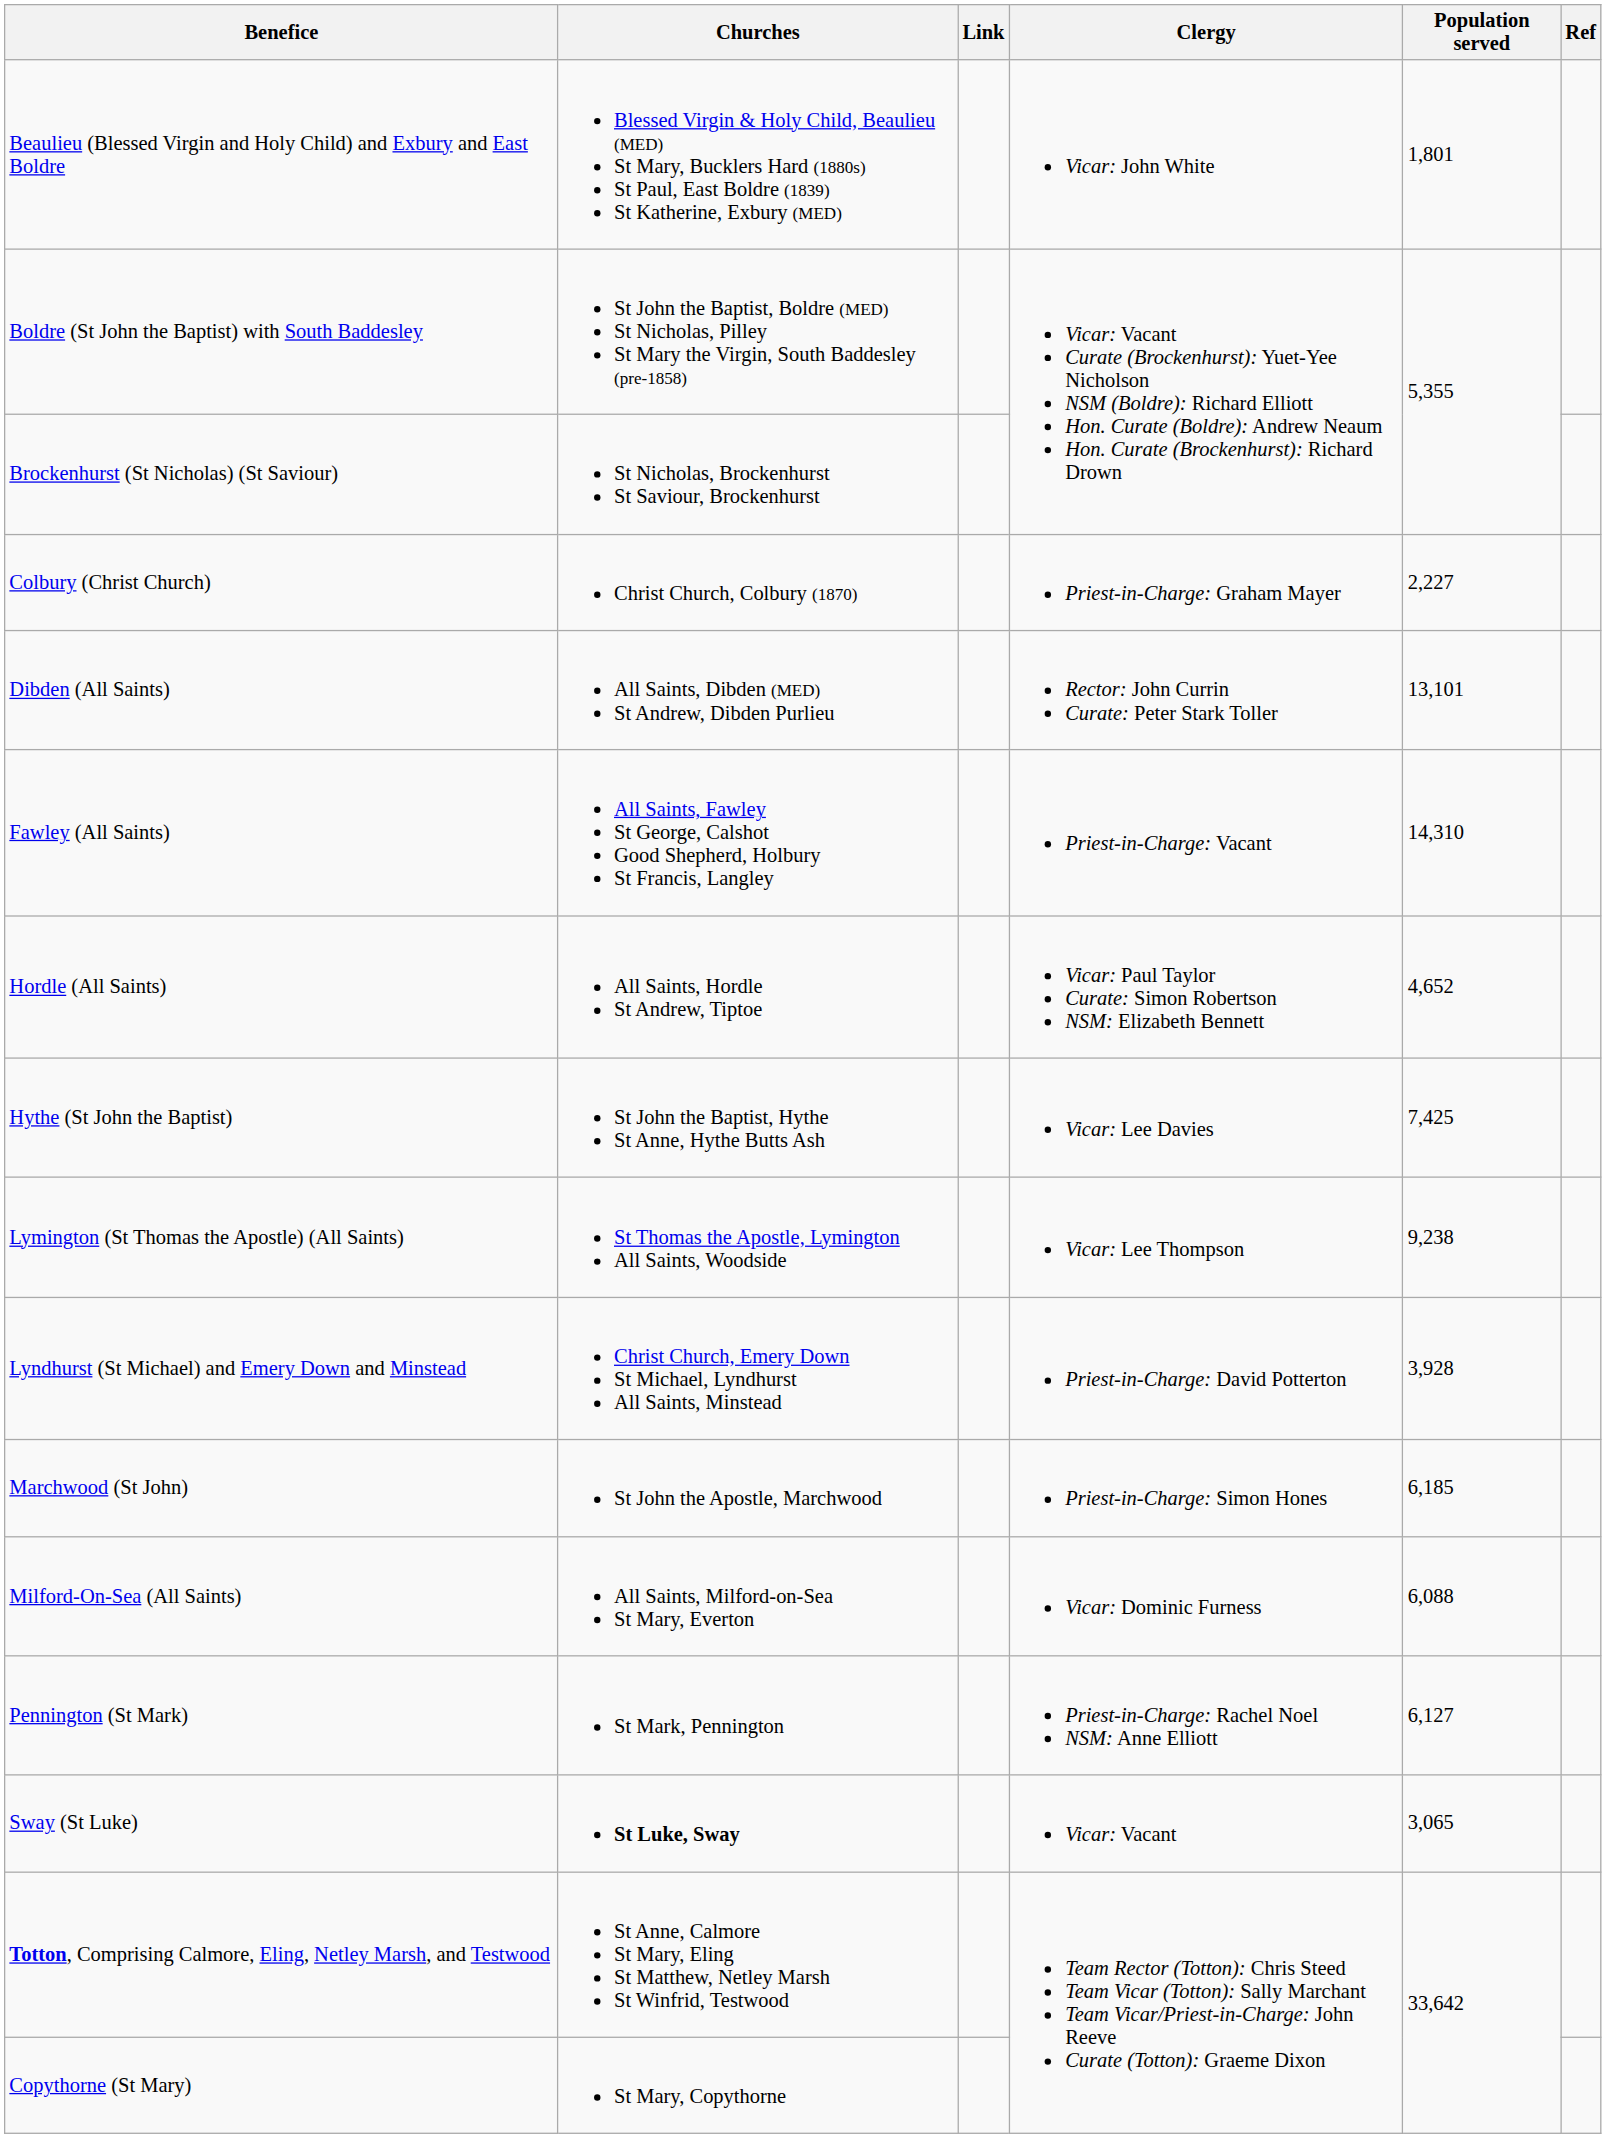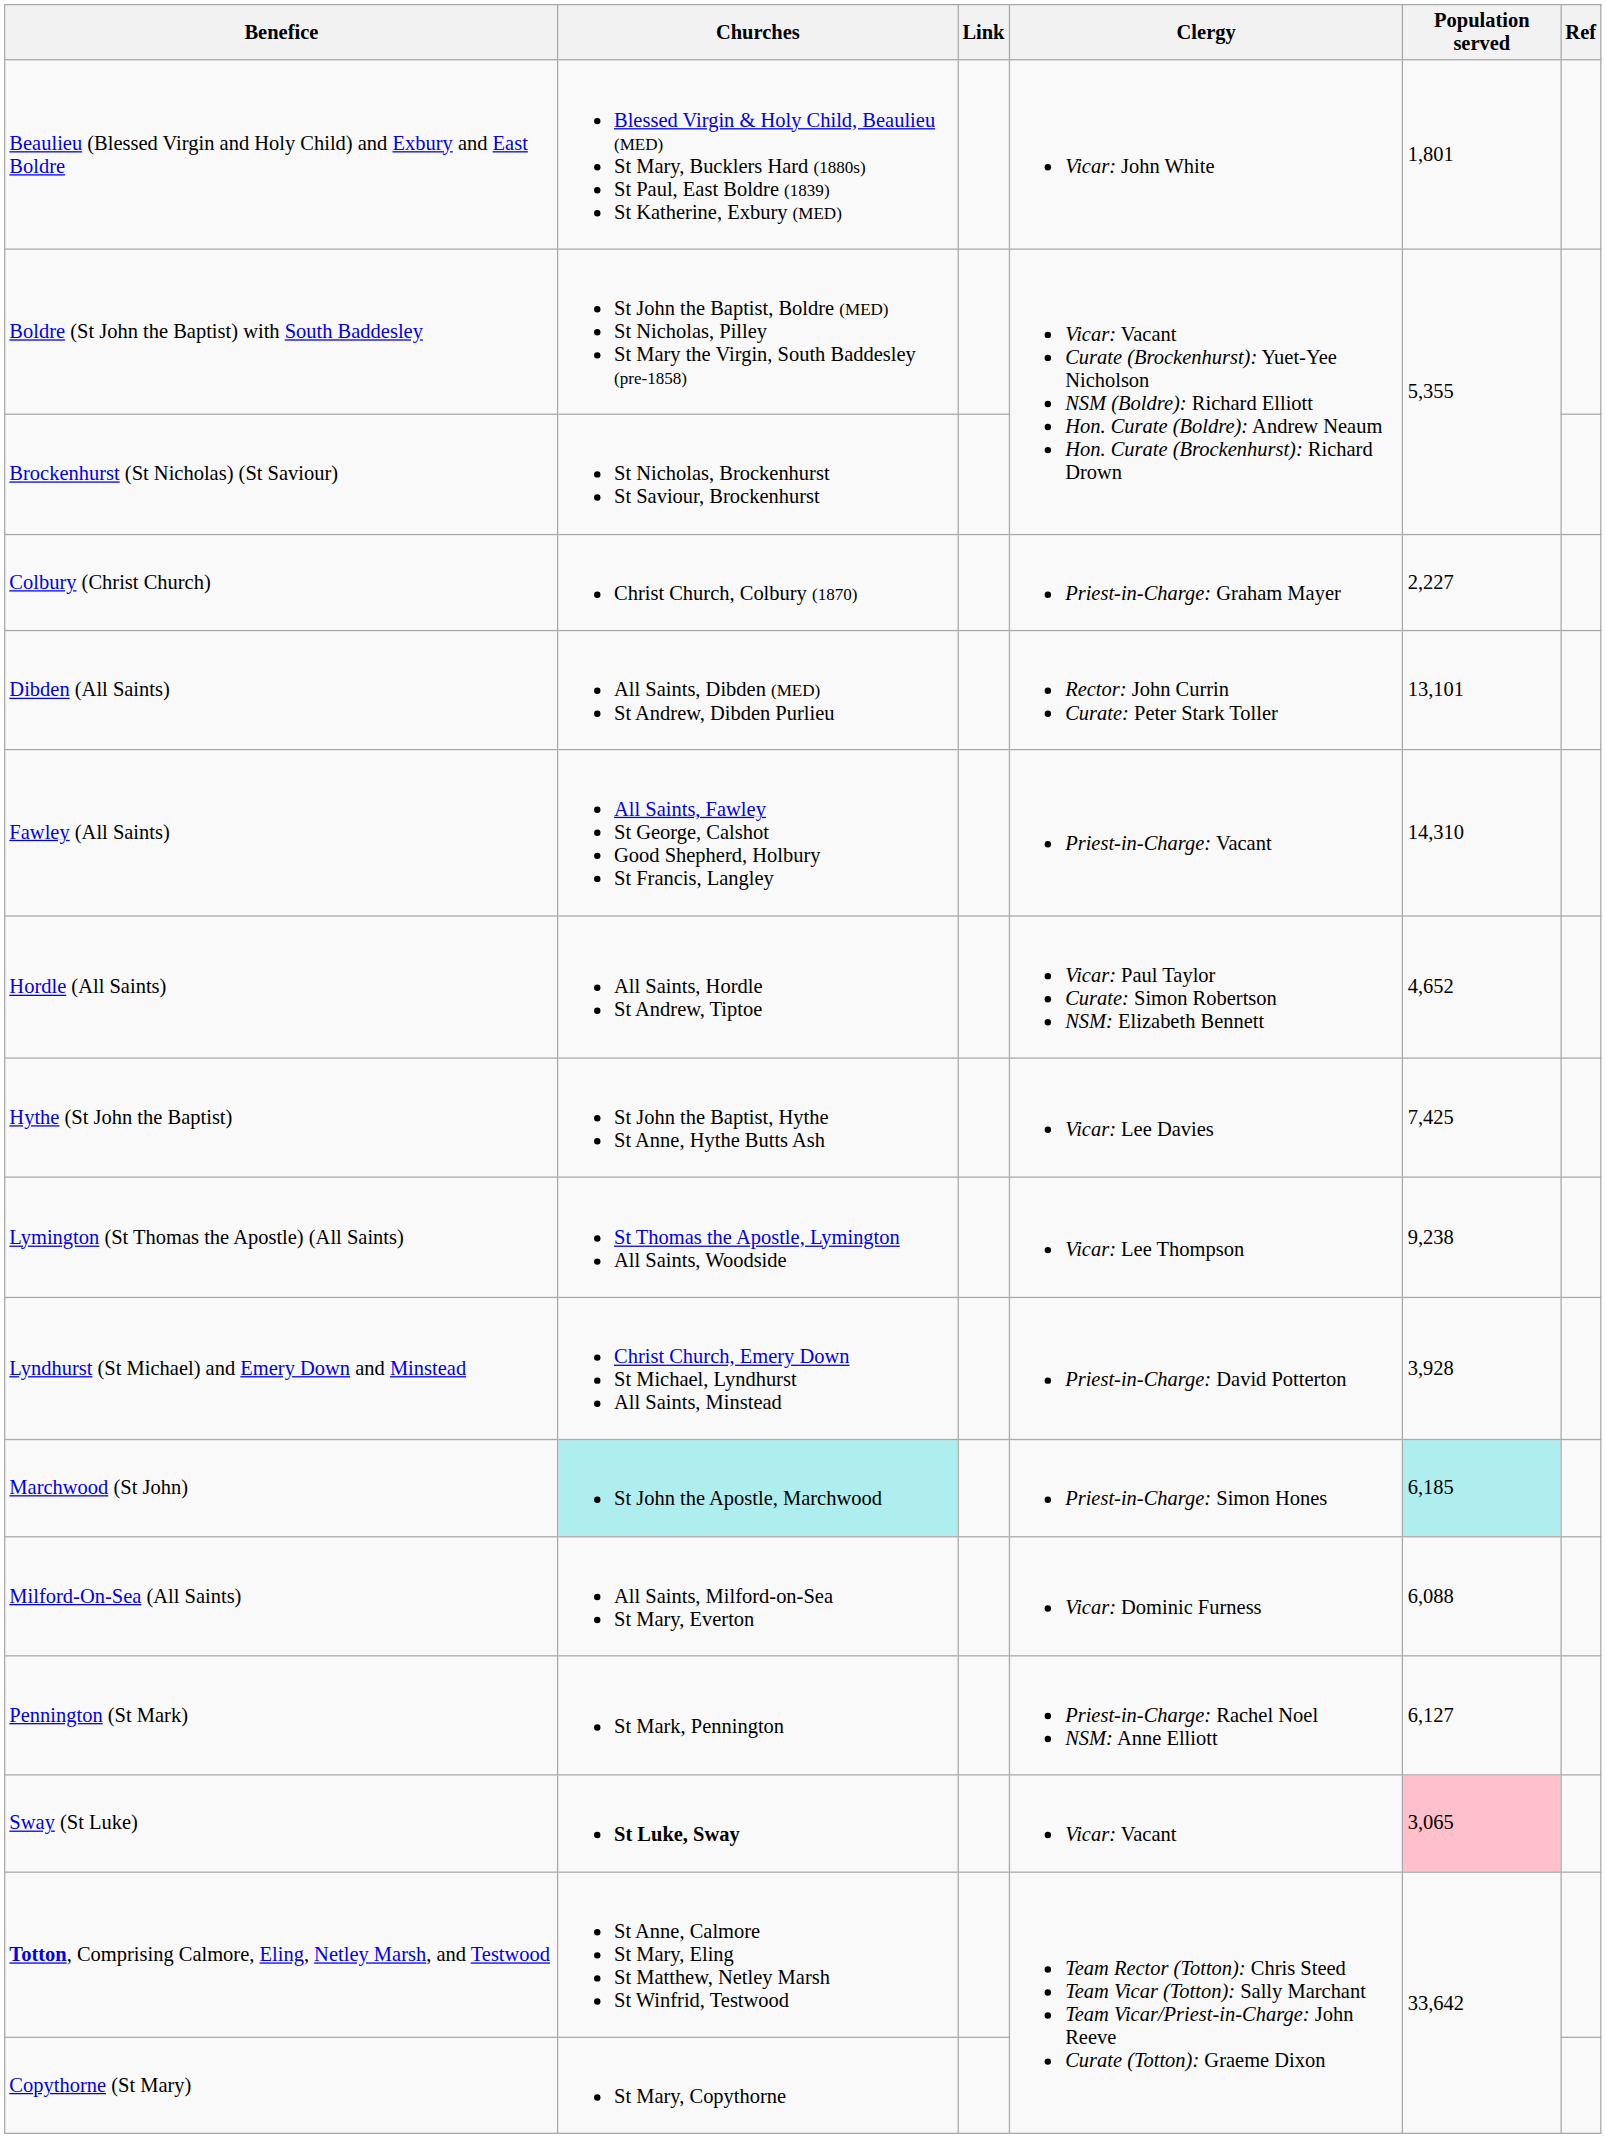(758, 1499) no background -> (758, 1499) paleturquoise background
(1431, 1487) no background -> (1431, 1487) paleturquoise background
(1431, 1823) no background -> (1431, 1823) pink background
